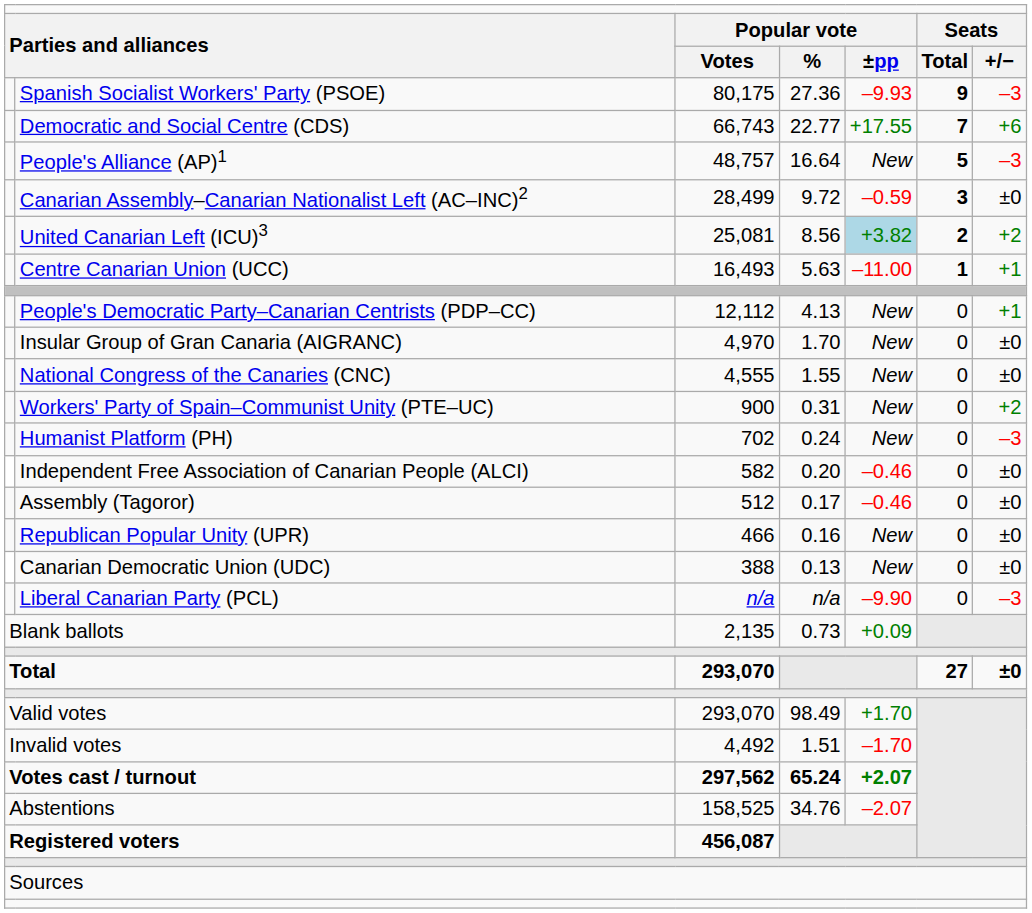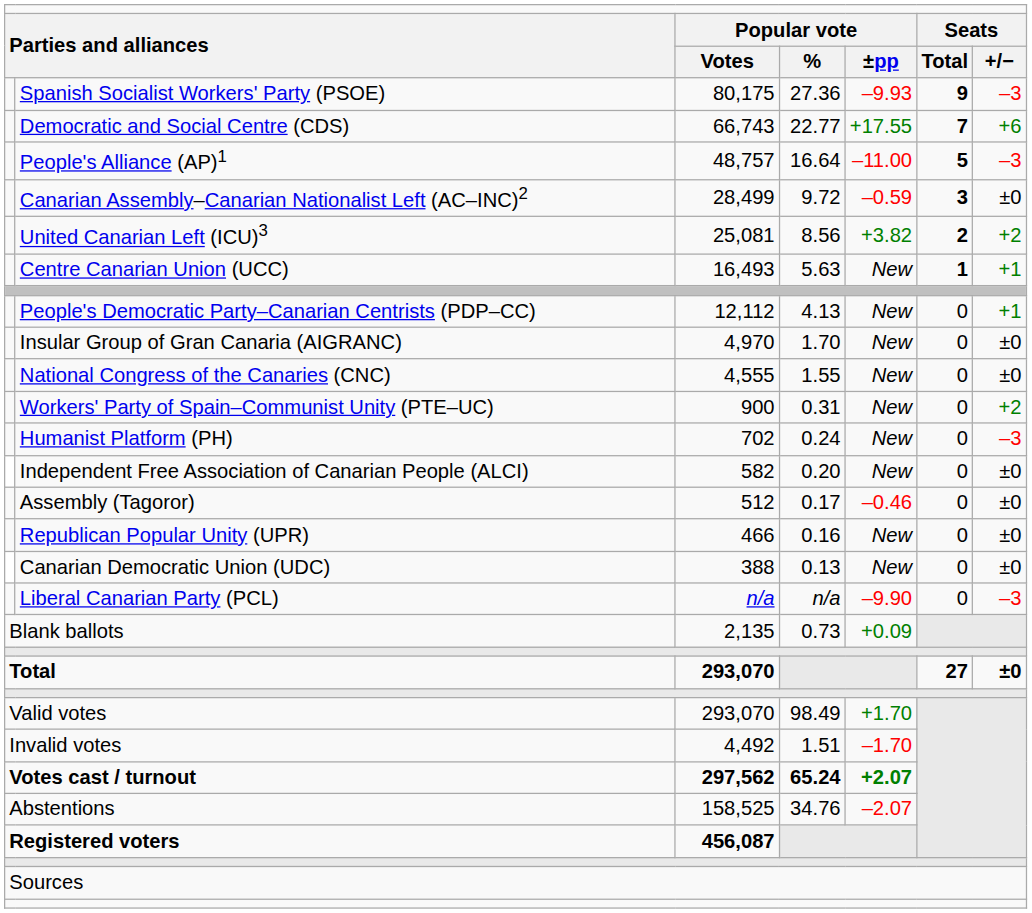(892, 160) New -> (882, 160) –11.00
(887, 235) lightblue background -> (887, 235) no background
(882, 269) –11.00 -> (892, 269) New
(887, 471) –0.46 -> (892, 471) New
